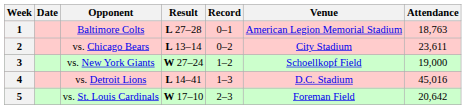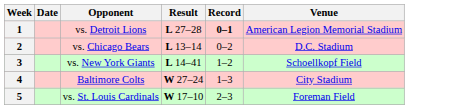- column: (433, 12)
(111, 29) Baltimore Colts -> (111, 29) vs. Detroit Lions
(225, 29) normal -> (225, 29) bold
(324, 46) City Stadium -> (324, 46) D.C. Stadium
(183, 63) W 27–24 -> (183, 63) L 14–41
(111, 79) vs. Detroit Lions -> (111, 79) Baltimore Colts
(183, 79) L 14–41 -> (183, 79) W 27–24
(324, 79) D.C. Stadium -> (324, 79) City Stadium
